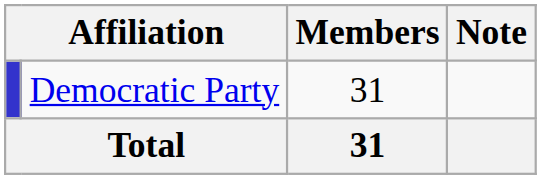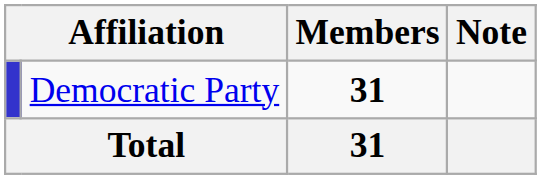(368, 88) normal -> (368, 88) bold
